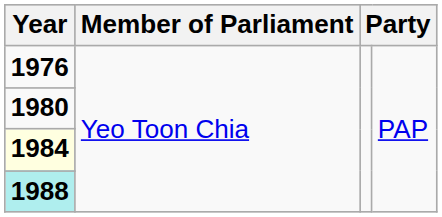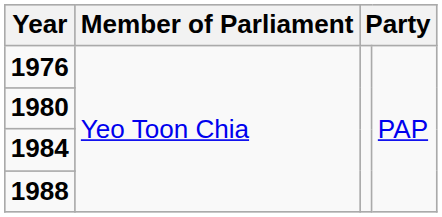(40, 149) lightyellow background -> (40, 149) no background
(40, 190) paleturquoise background -> (40, 190) no background
